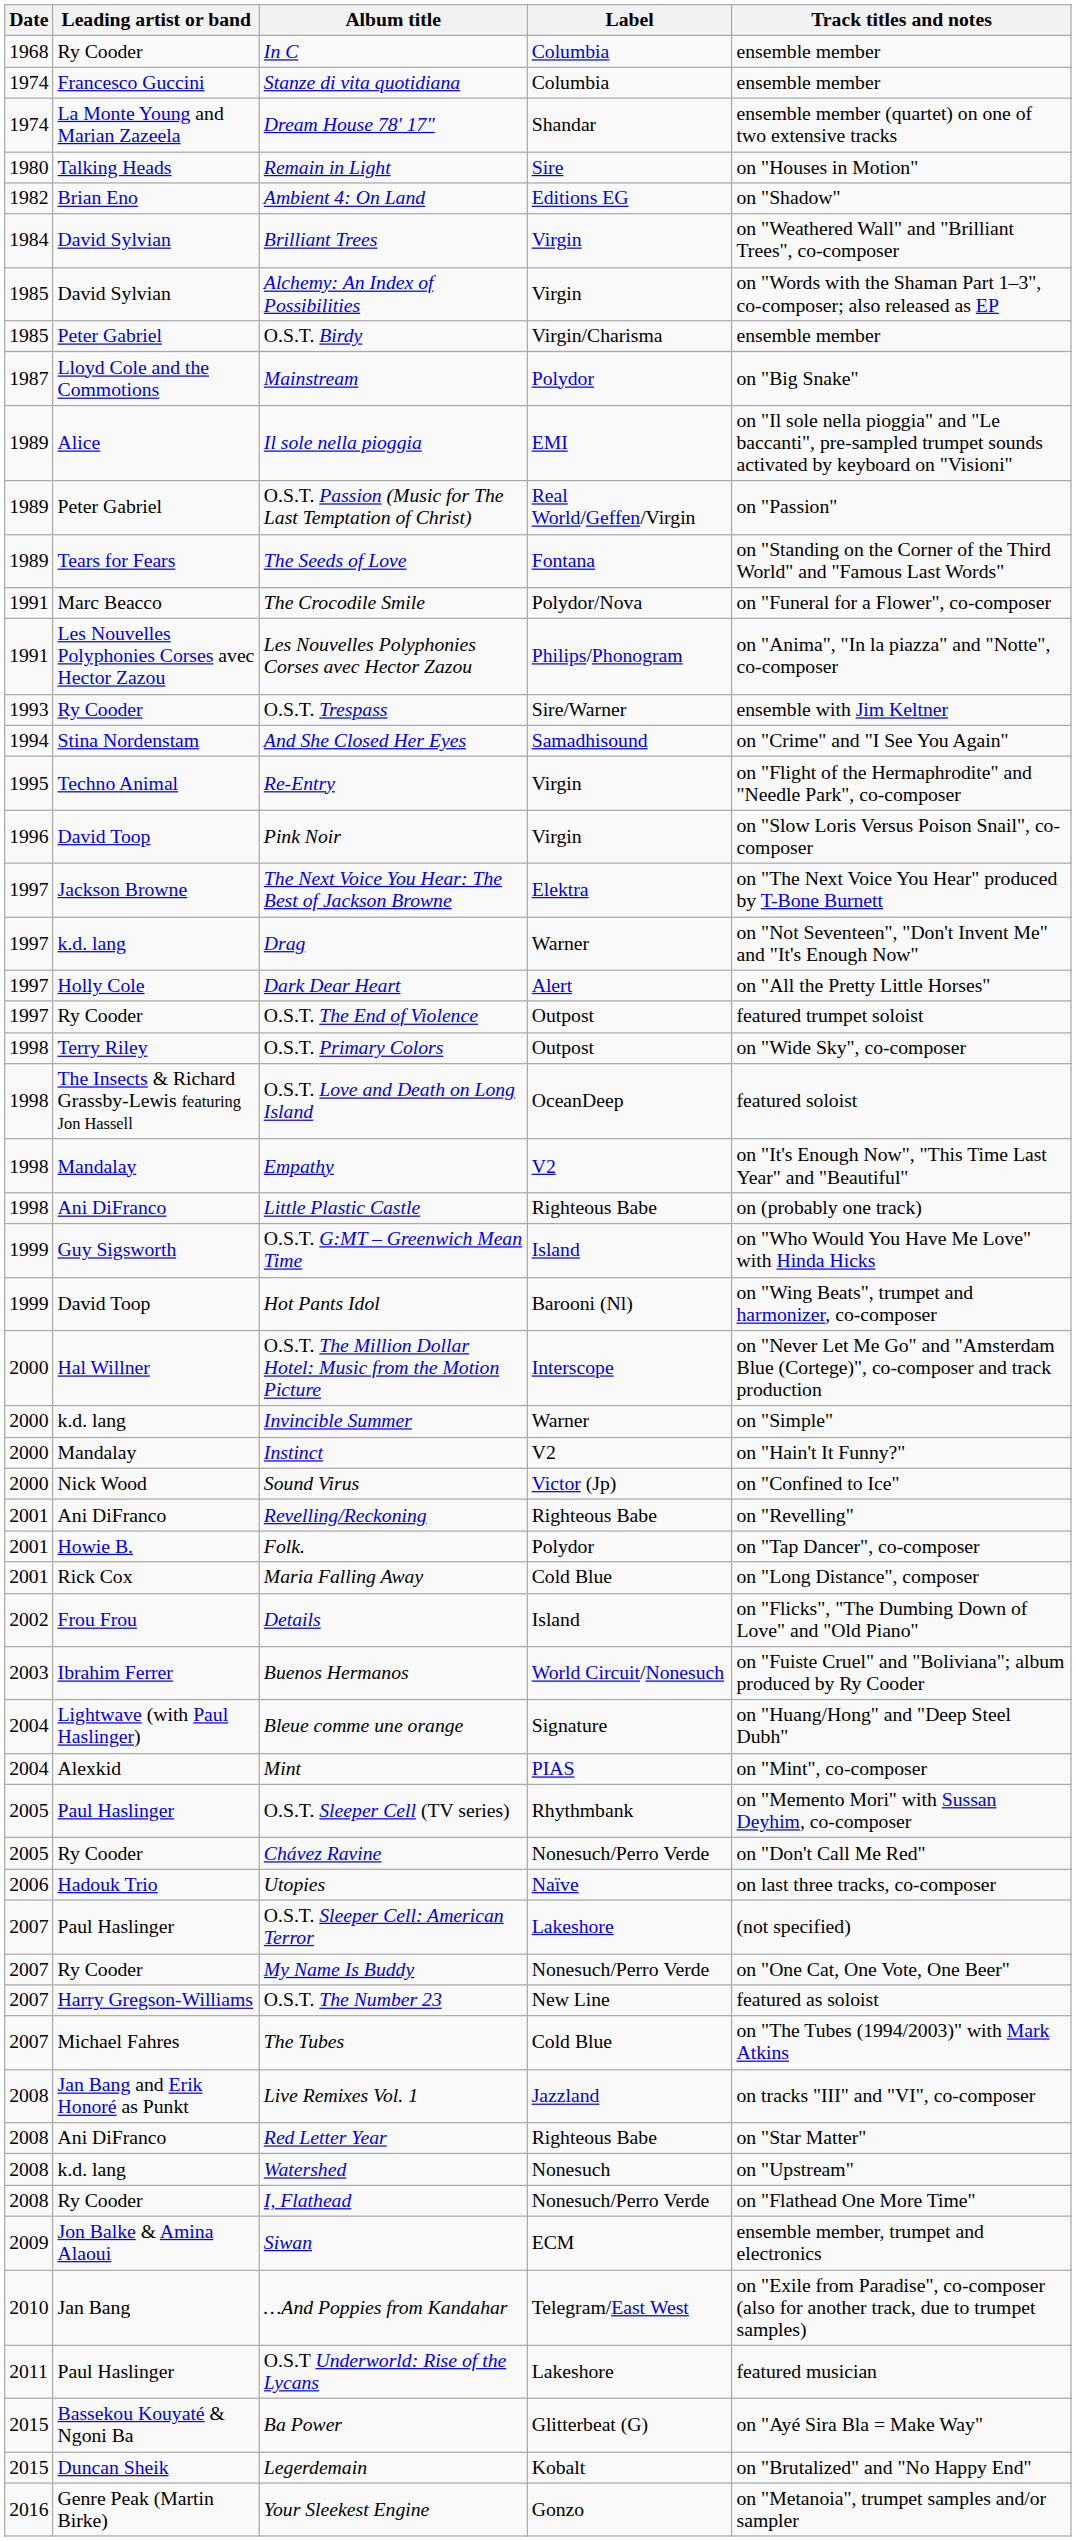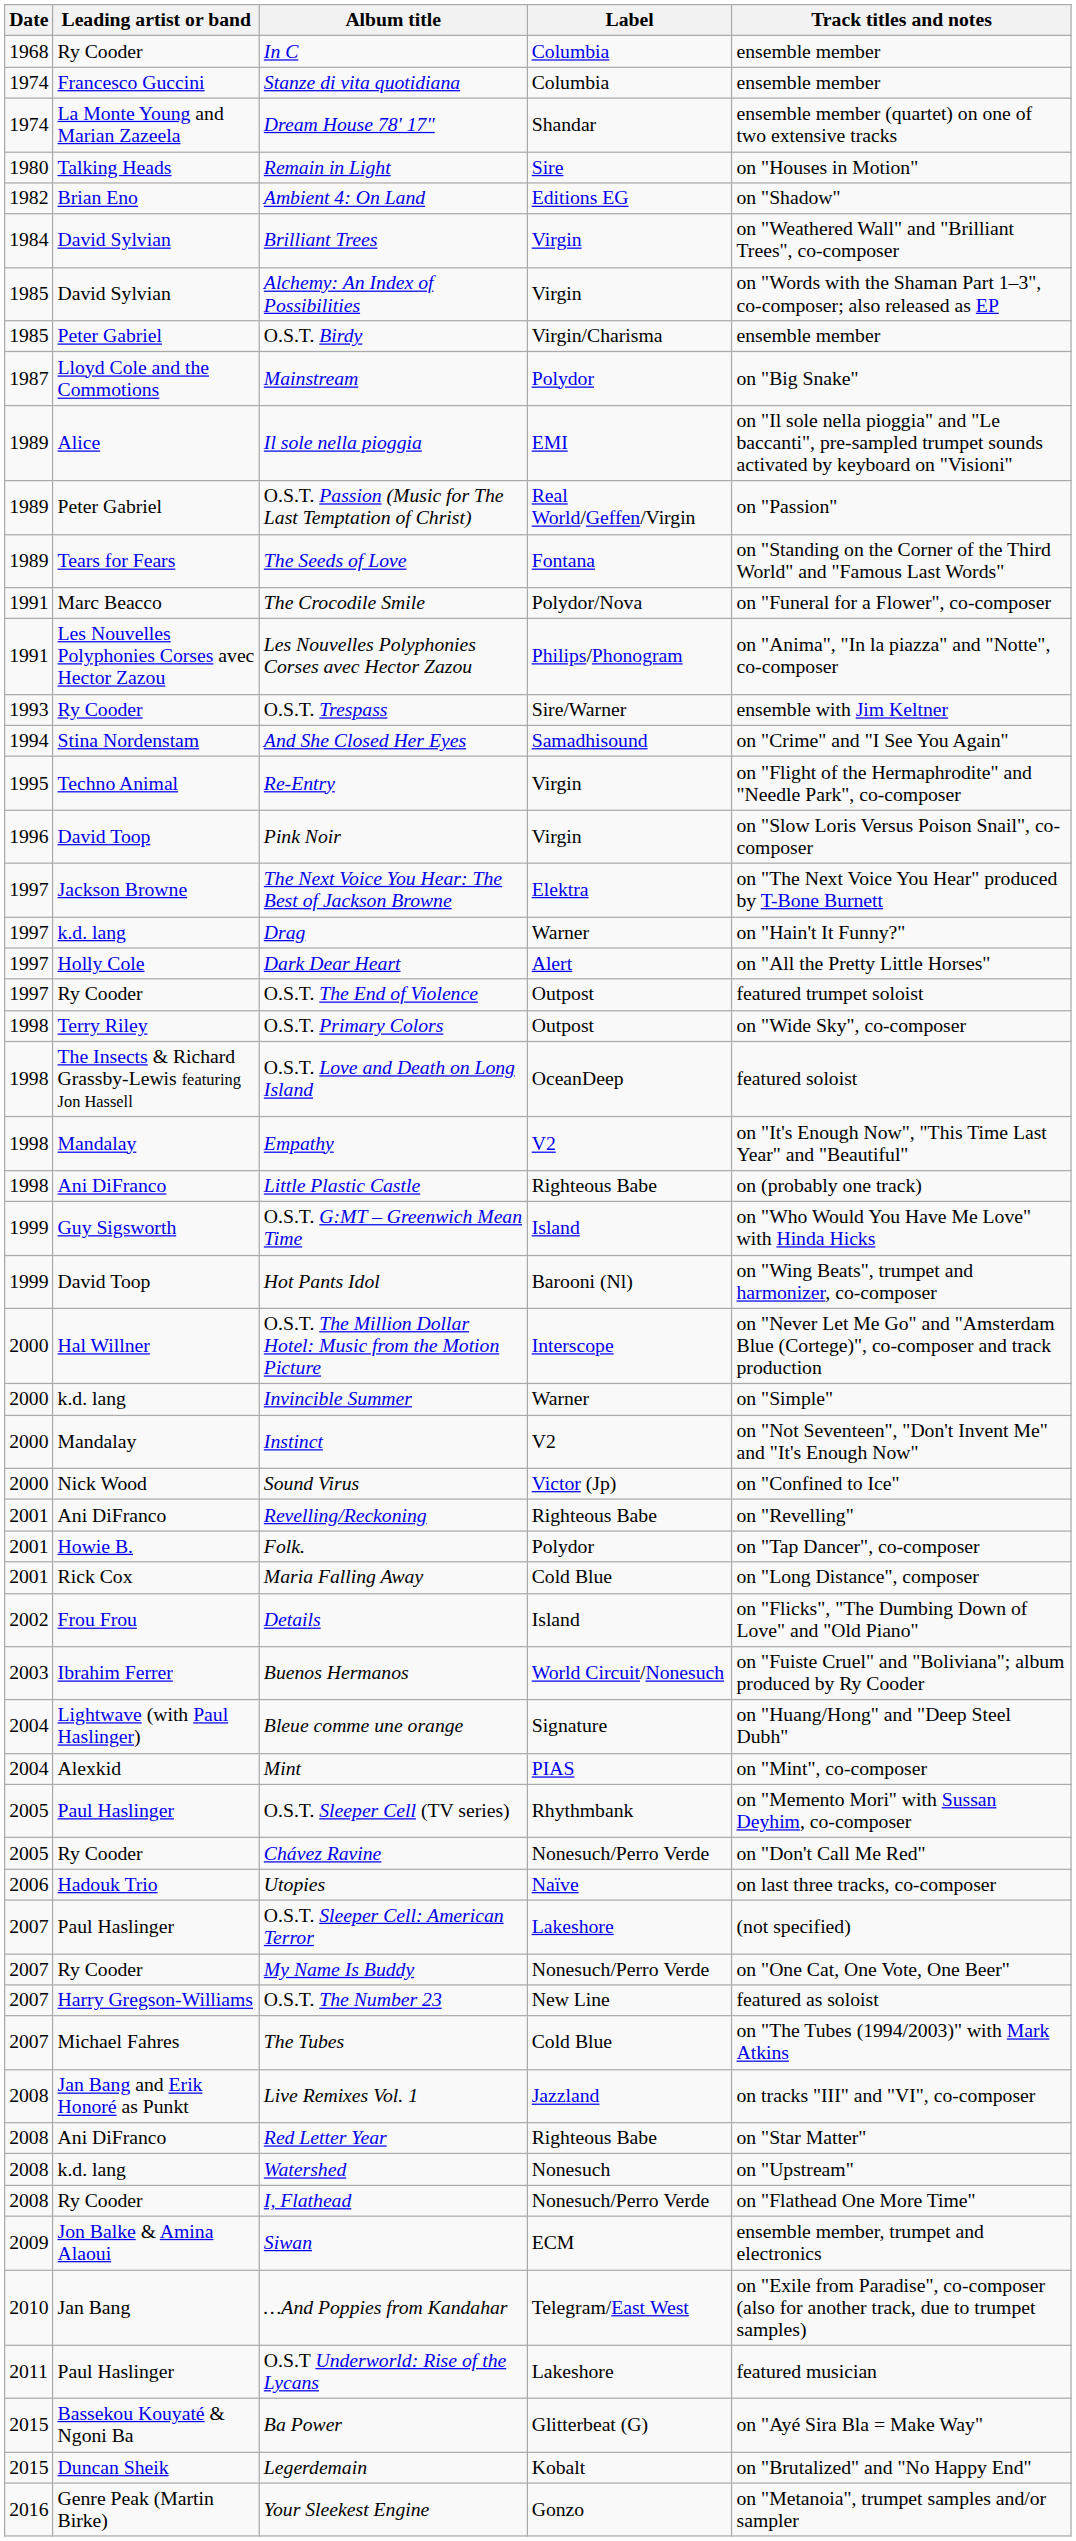(892, 943) on "Not Seventeen", "Don't Invent Me" and "It's Enough Now" -> (821, 932) on "Hain't It Funny?"
(821, 1452) on "Hain't It Funny?" -> (892, 1441) on "Not Seventeen", "Don't Invent Me" and "It's Enough Now"
